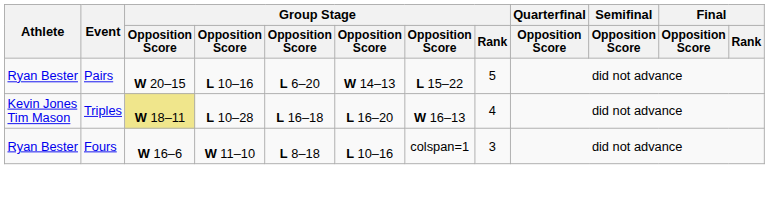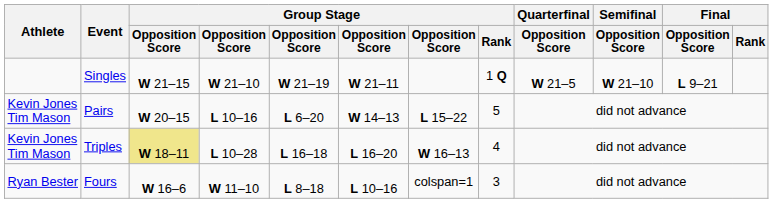+ row: (105, 76)
(43, 76) Ryan Bester -> (42, 111) Kevin Jones Tim Mason
